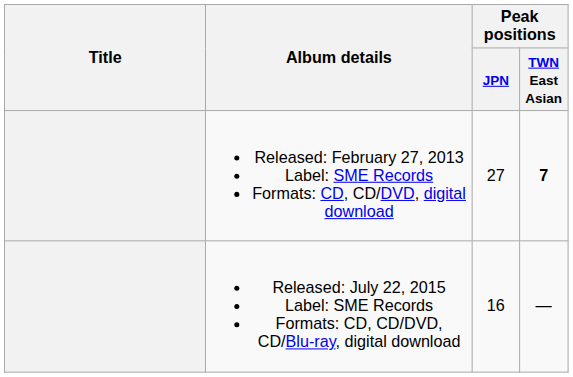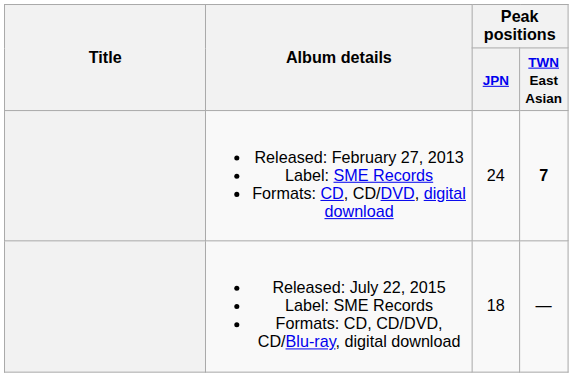(496, 175) 27 -> (496, 175) 24
(496, 306) 16 -> (496, 306) 18
